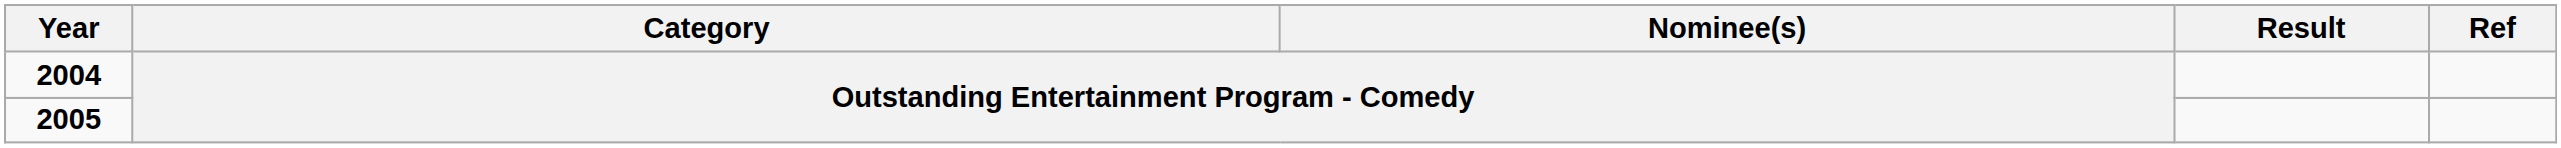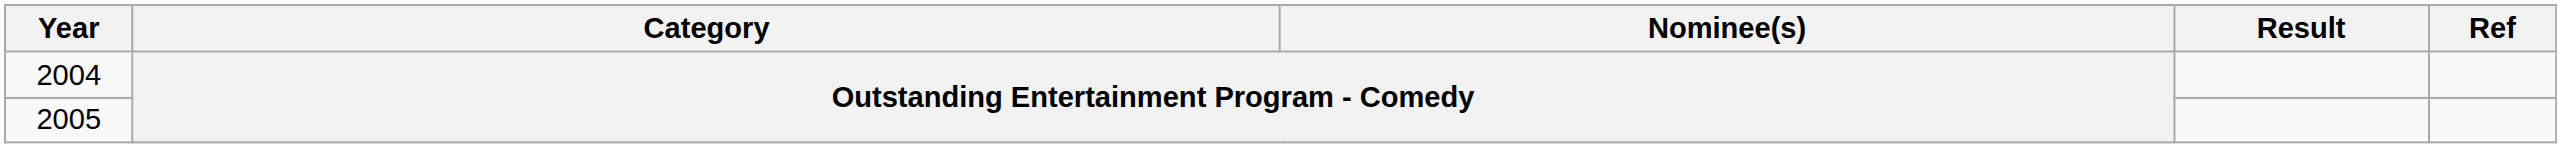(69, 74) bold -> (69, 74) normal
(69, 120) bold -> (69, 120) normal
